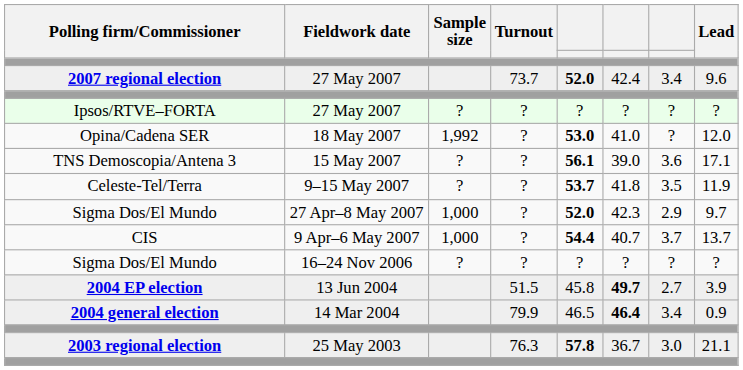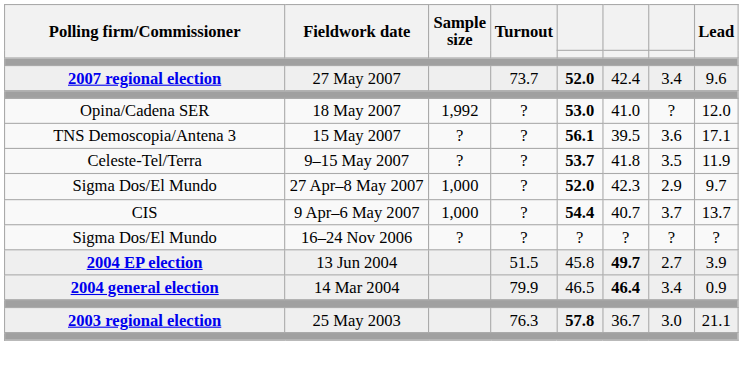- row: (145, 111)
(626, 161) 39.0 -> (626, 136) 39.5
